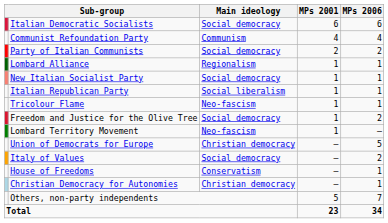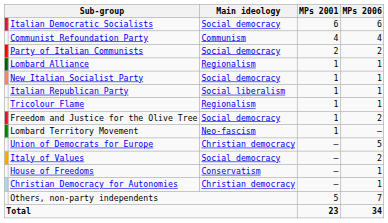(229, 104) Neo-fascism -> (229, 104) Regionalism
